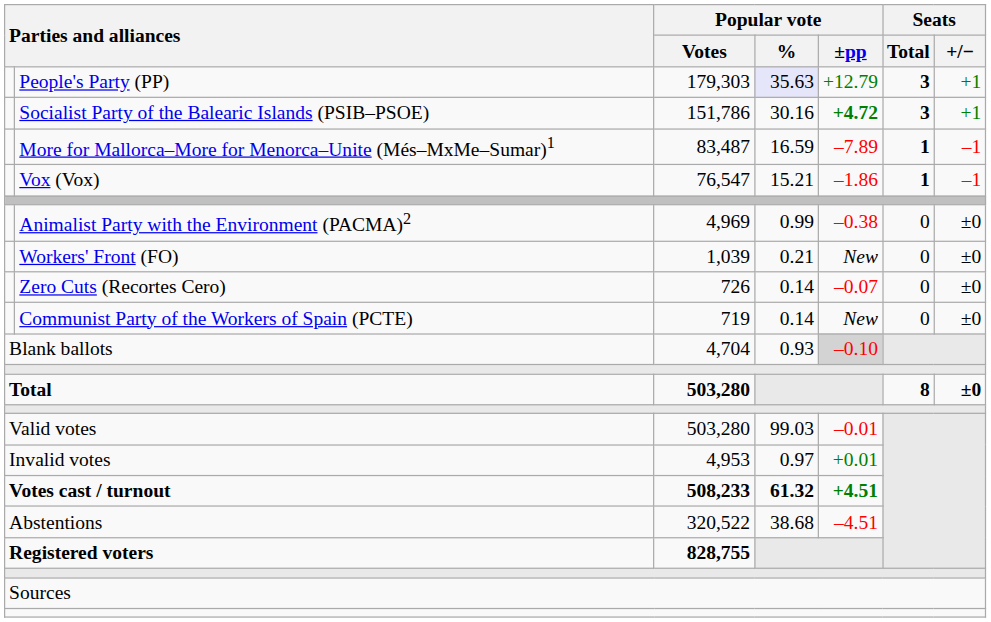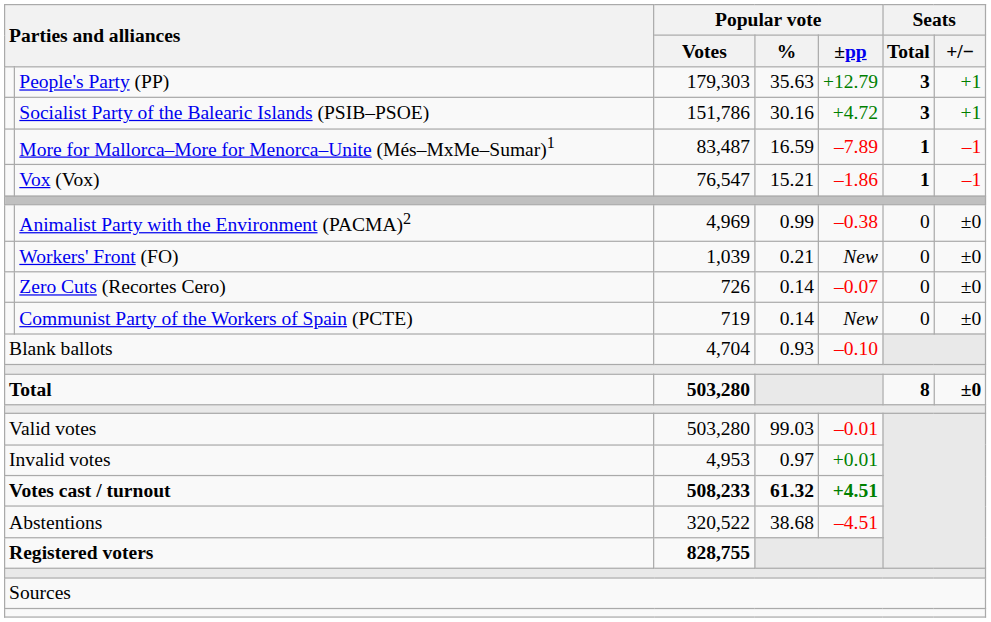(792, 81) lavender background -> (792, 81) no background
(855, 112) bold -> (855, 112) normal
(856, 349) lightgrey background -> (856, 349) no background
